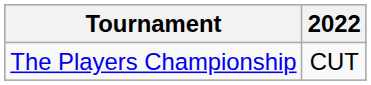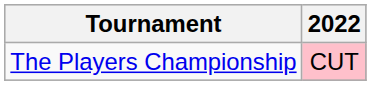(334, 62) no background -> (334, 62) pink background
